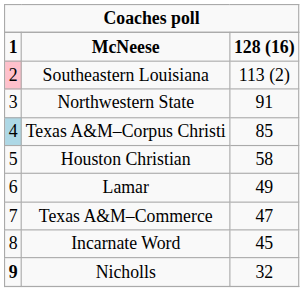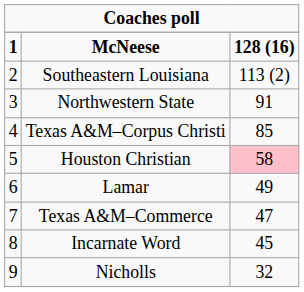(13, 74) pink background -> (13, 74) no background
(13, 131) lightblue background -> (13, 131) no background
(264, 159) no background -> (264, 159) pink background
(13, 272) bold -> (13, 272) normal
